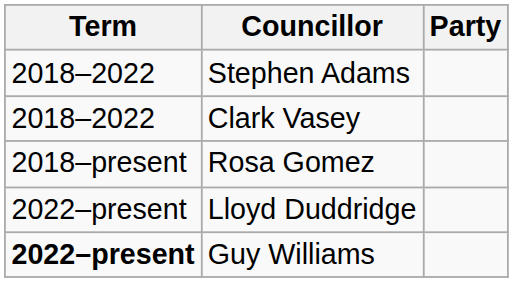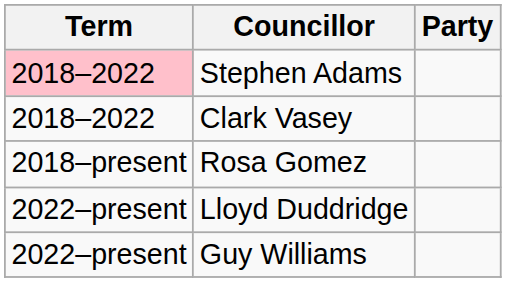(83, 72) no background -> (83, 72) pink background
(103, 254) bold -> (99, 254) normal
